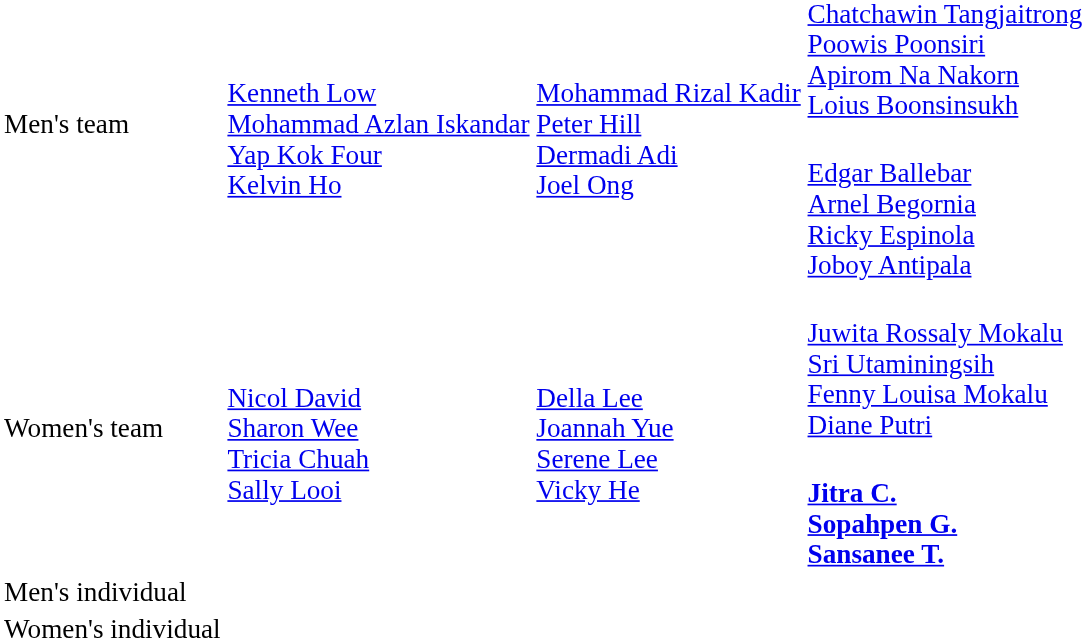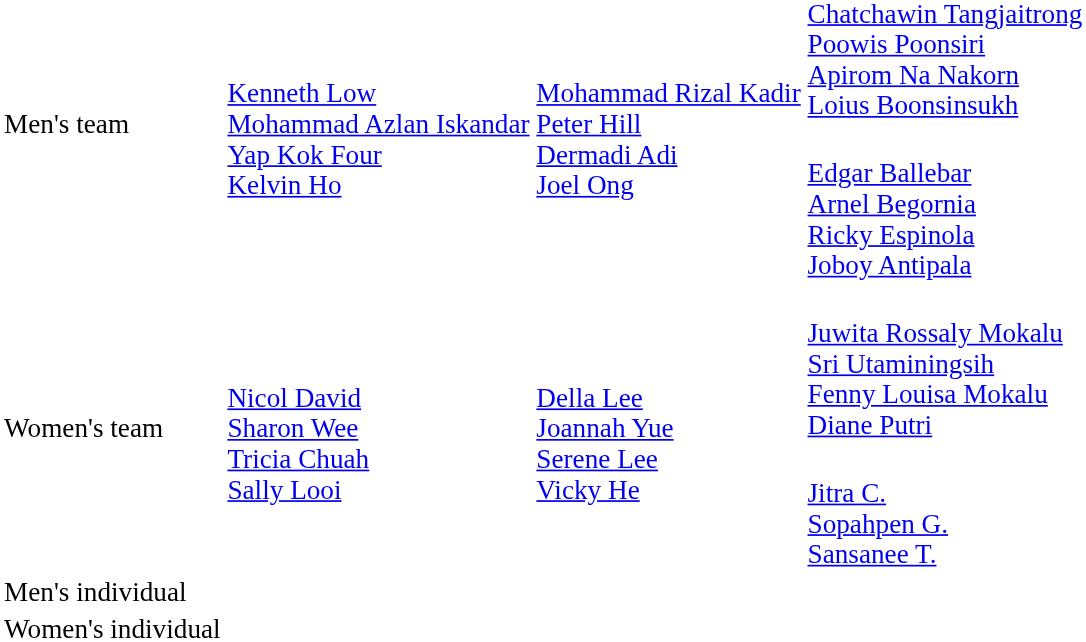(882, 523) bold -> (878, 523) normal
